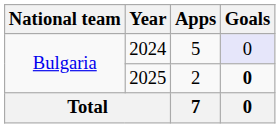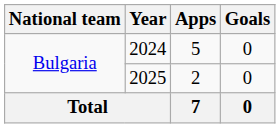(247, 48) lavender background -> (247, 48) no background
(247, 78) bold -> (247, 78) normal
